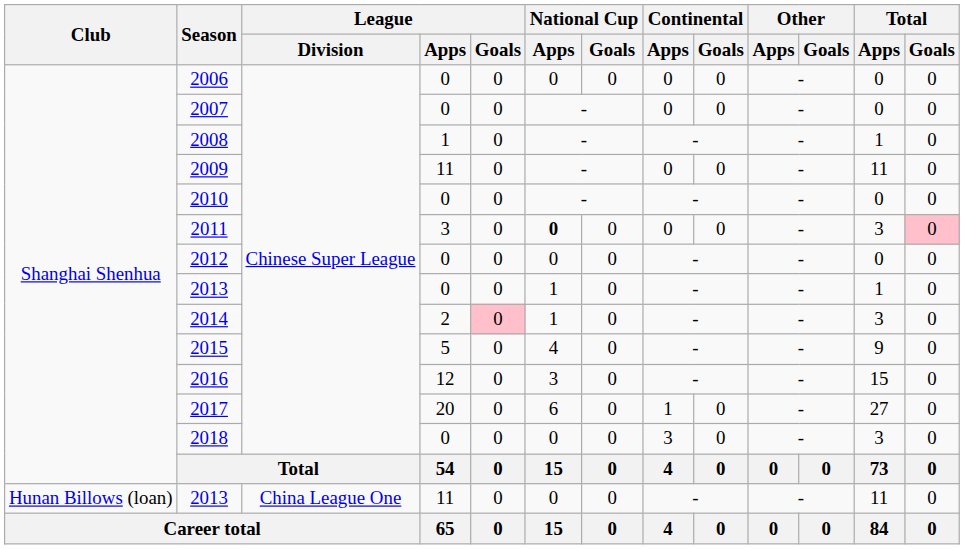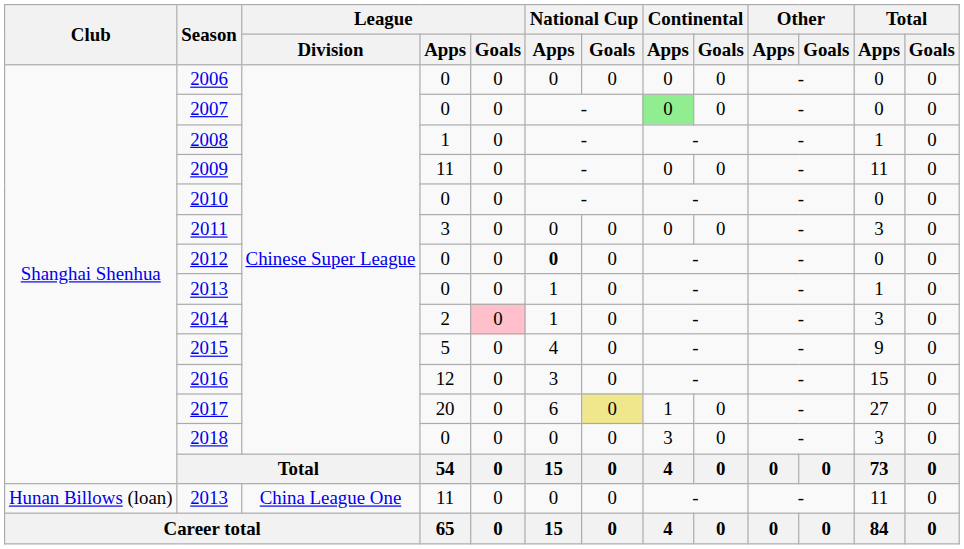(668, 109) no background -> (668, 109) lightgreen background
(553, 229) bold -> (553, 229) normal
(932, 229) pink background -> (932, 229) no background
(553, 259) normal -> (553, 259) bold
(612, 408) no background -> (612, 408) khaki background
